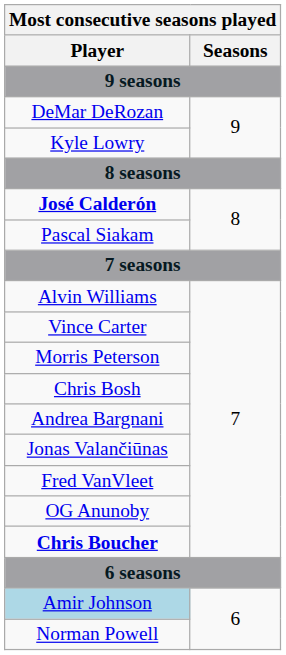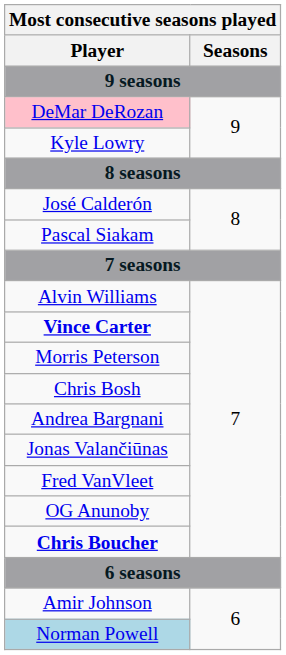(97, 111) no background -> (97, 111) pink background
(97, 204) bold -> (97, 204) normal
(97, 326) normal -> (97, 326) bold
(97, 603) lightblue background -> (97, 603) no background
(97, 633) no background -> (97, 633) lightblue background
